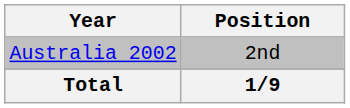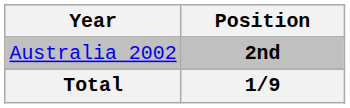(263, 53) normal -> (263, 53) bold
